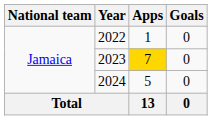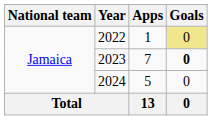(187, 37) no background -> (187, 37) khaki background
(148, 59) gold background -> (148, 59) no background
(187, 59) normal -> (187, 59) bold
